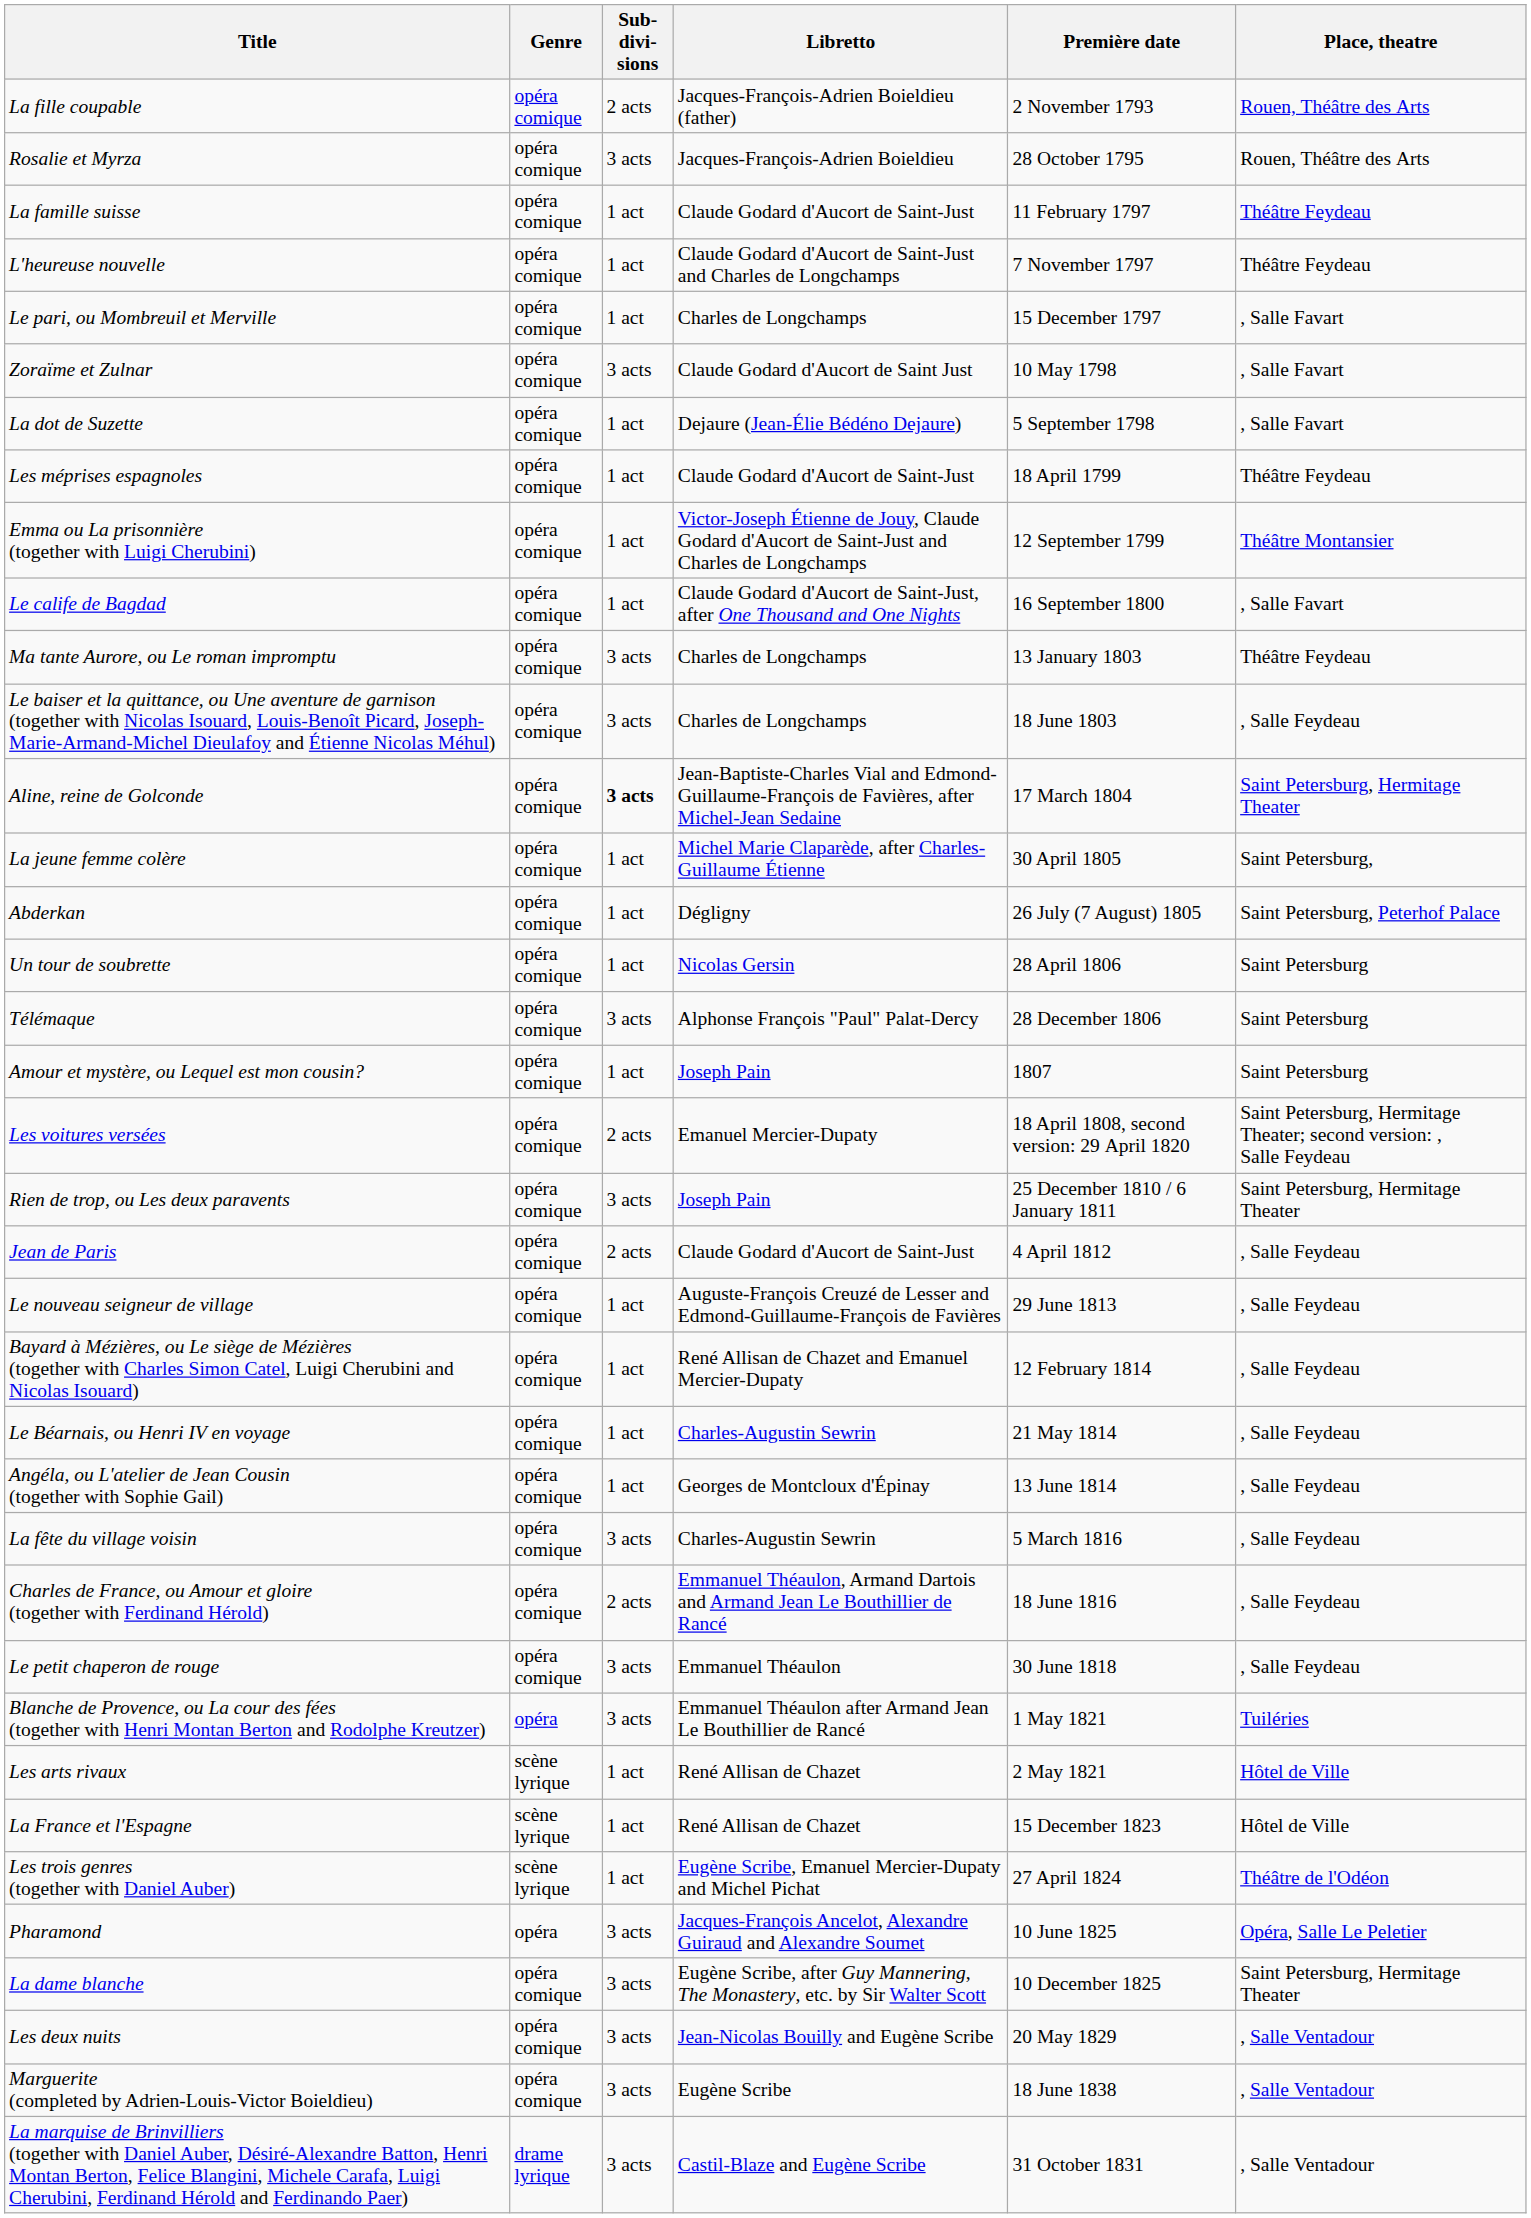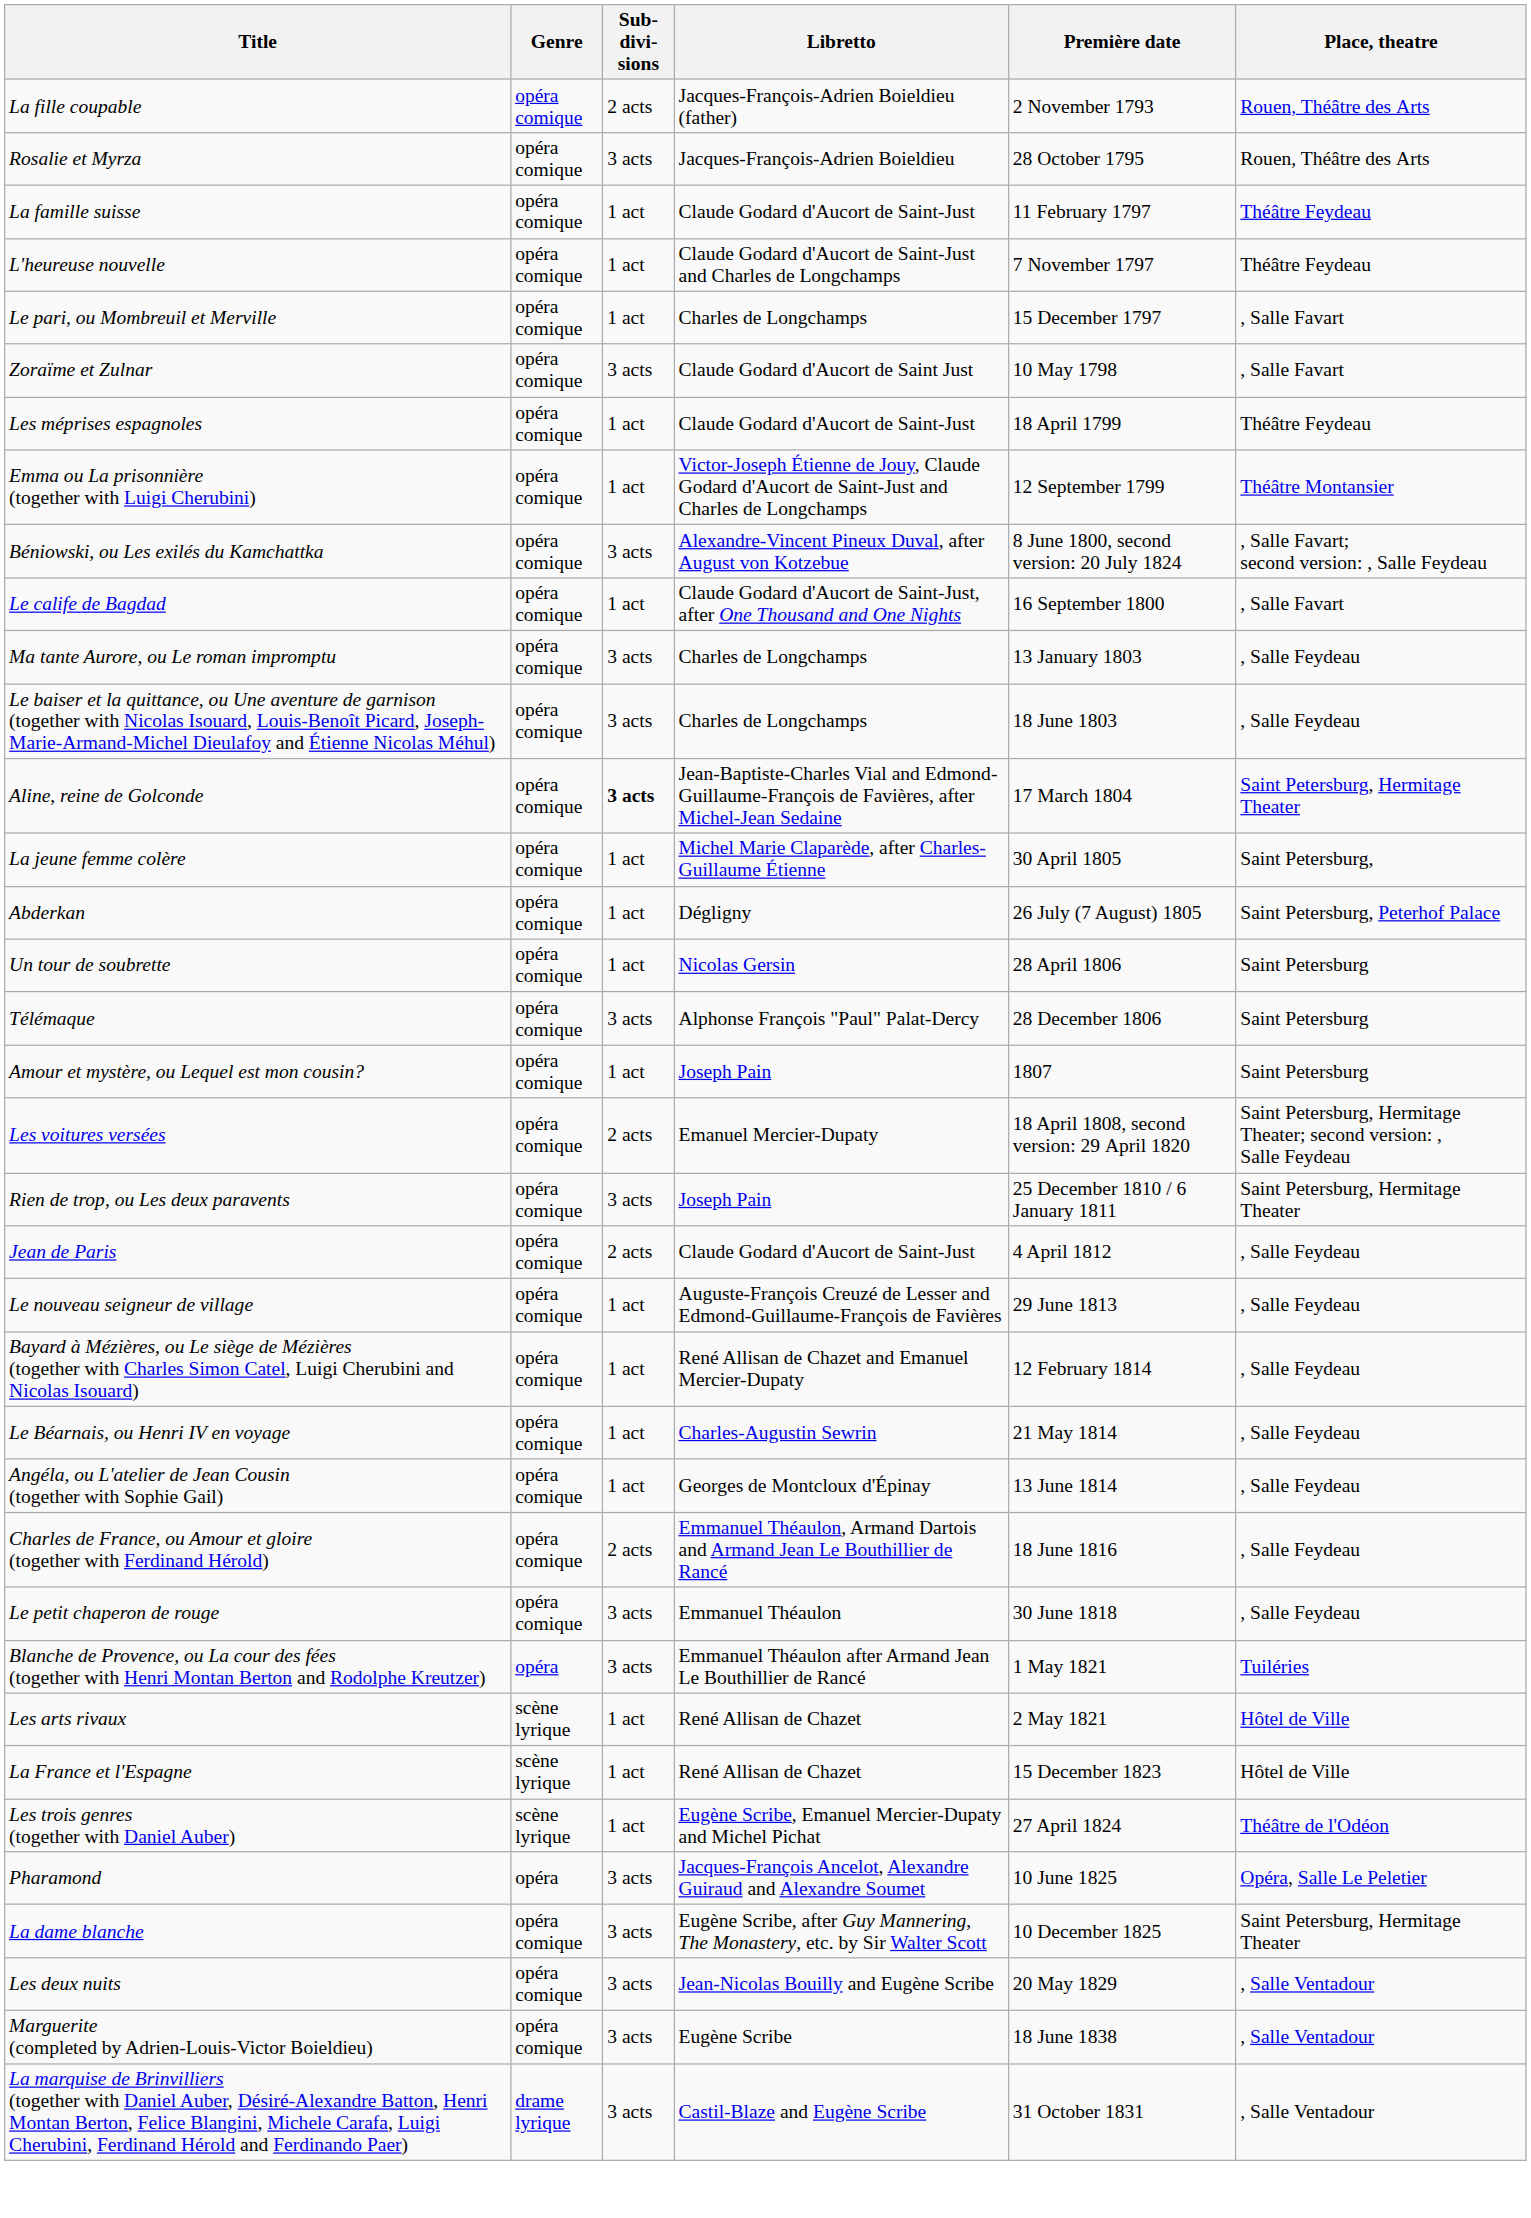- row: (76, 423)
+ row: (166, 551)
(1305, 656) Théâtre Feydeau -> (1300, 656) , Salle Feydeau
- row: (103, 1538)
